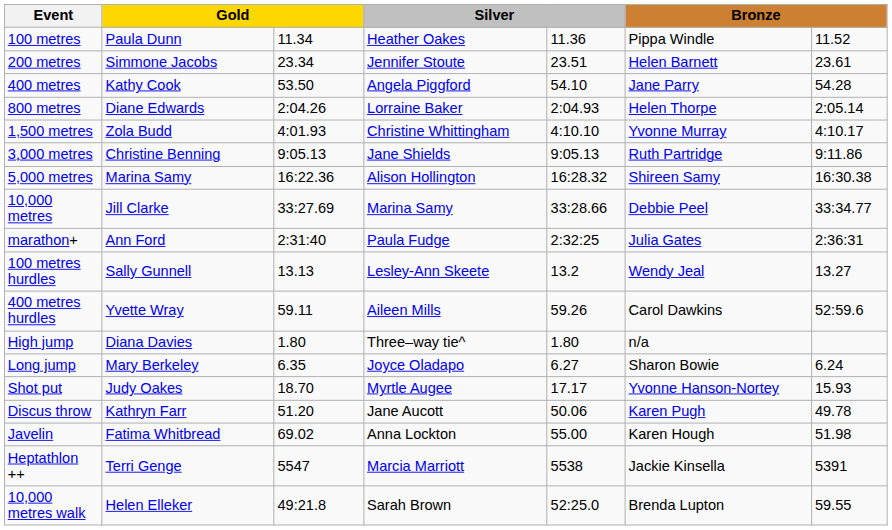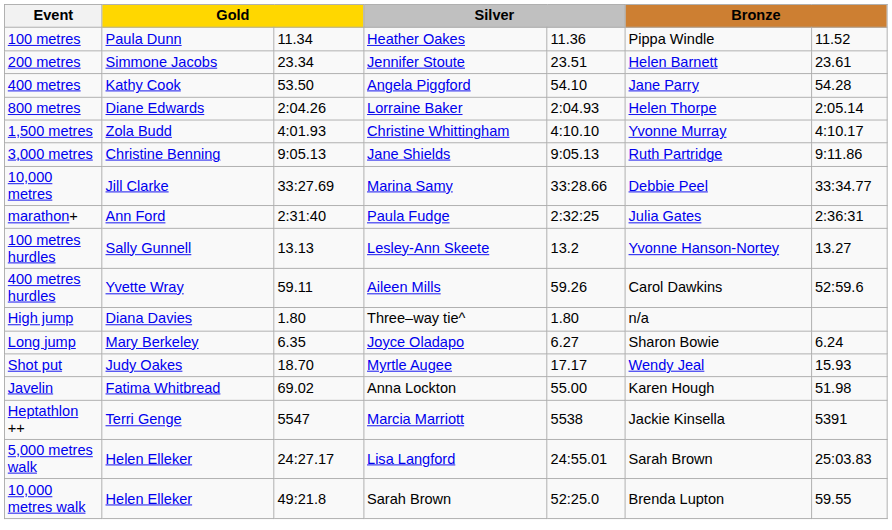- row: (50, 177)
(666, 271) Wendy Jeal -> (704, 248) Yvonne Hanson-Nortey
(704, 388) Yvonne Hanson-Nortey -> (666, 365) Wendy Jeal
- row: (49, 411)
+ row: (50, 459)
